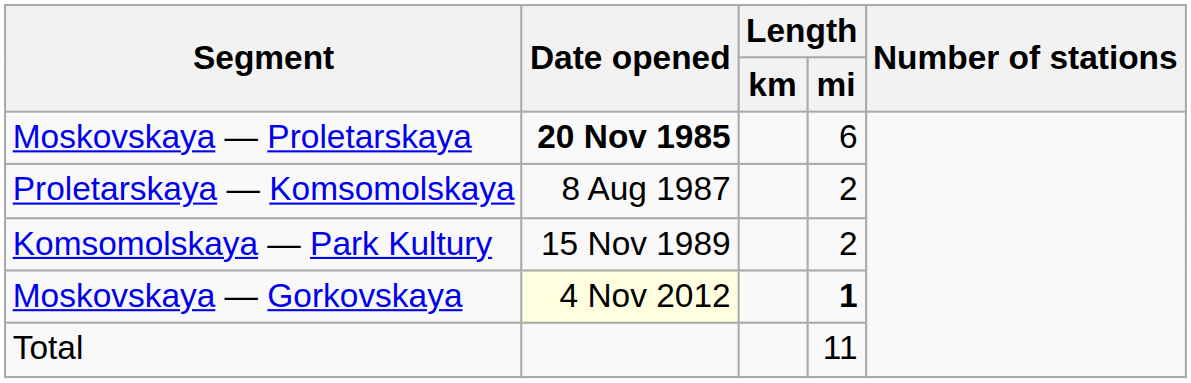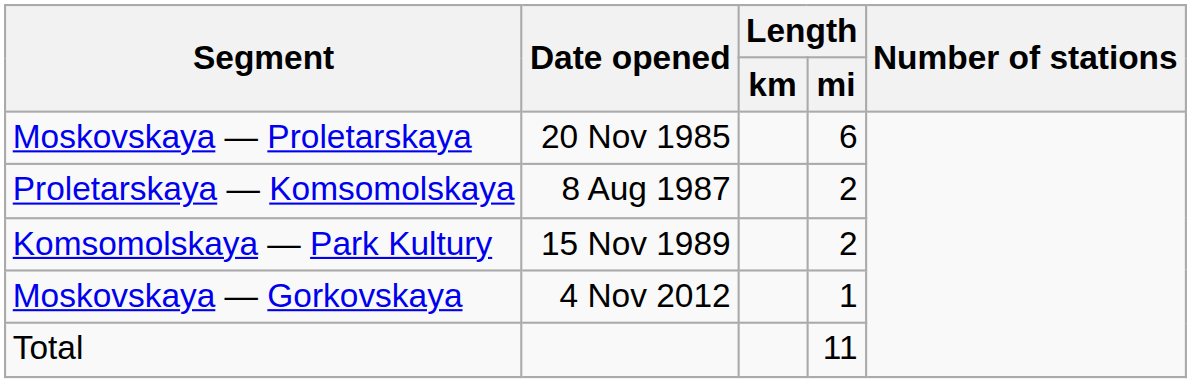(634, 137) bold -> (636, 137) normal
(645, 296) lightyellow background -> (645, 296) no background
(848, 296) bold -> (848, 296) normal
